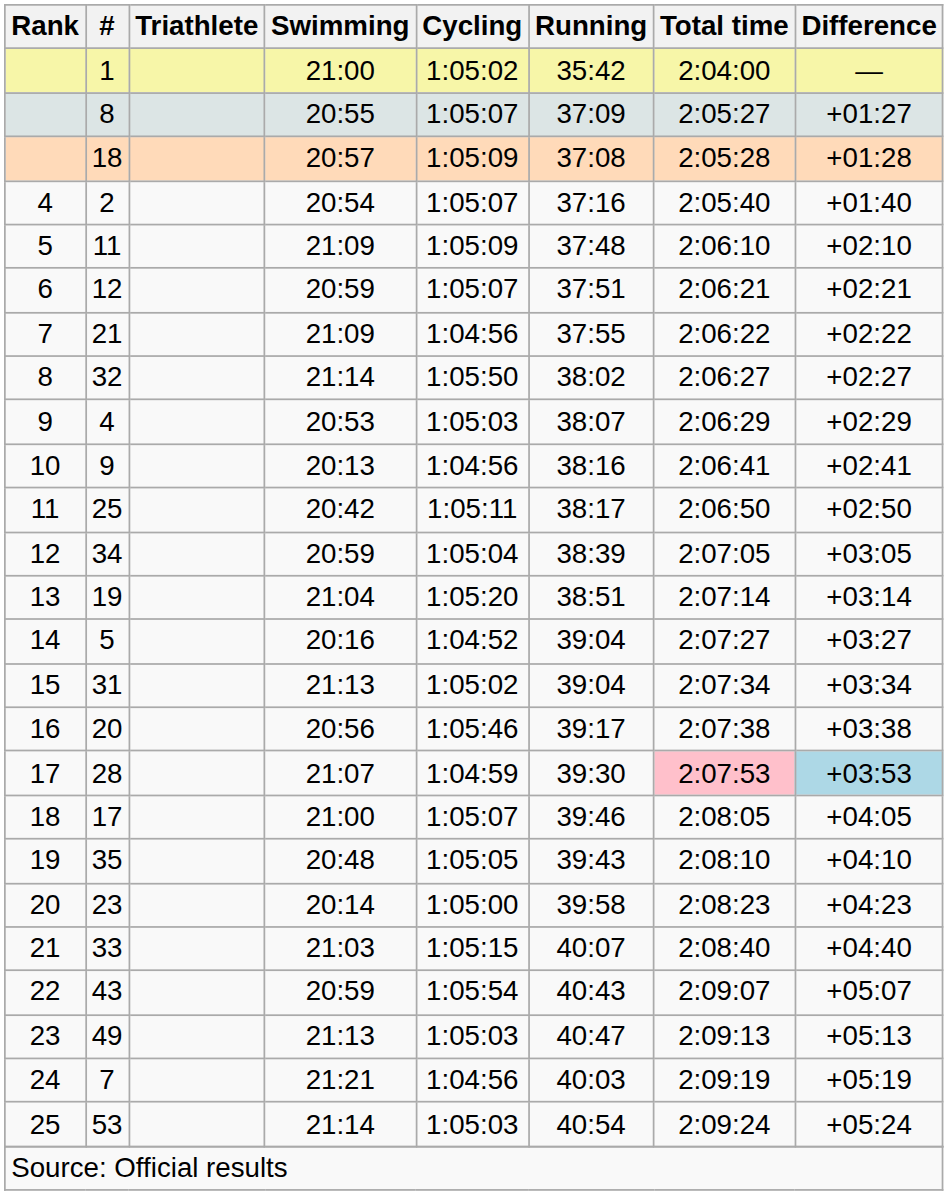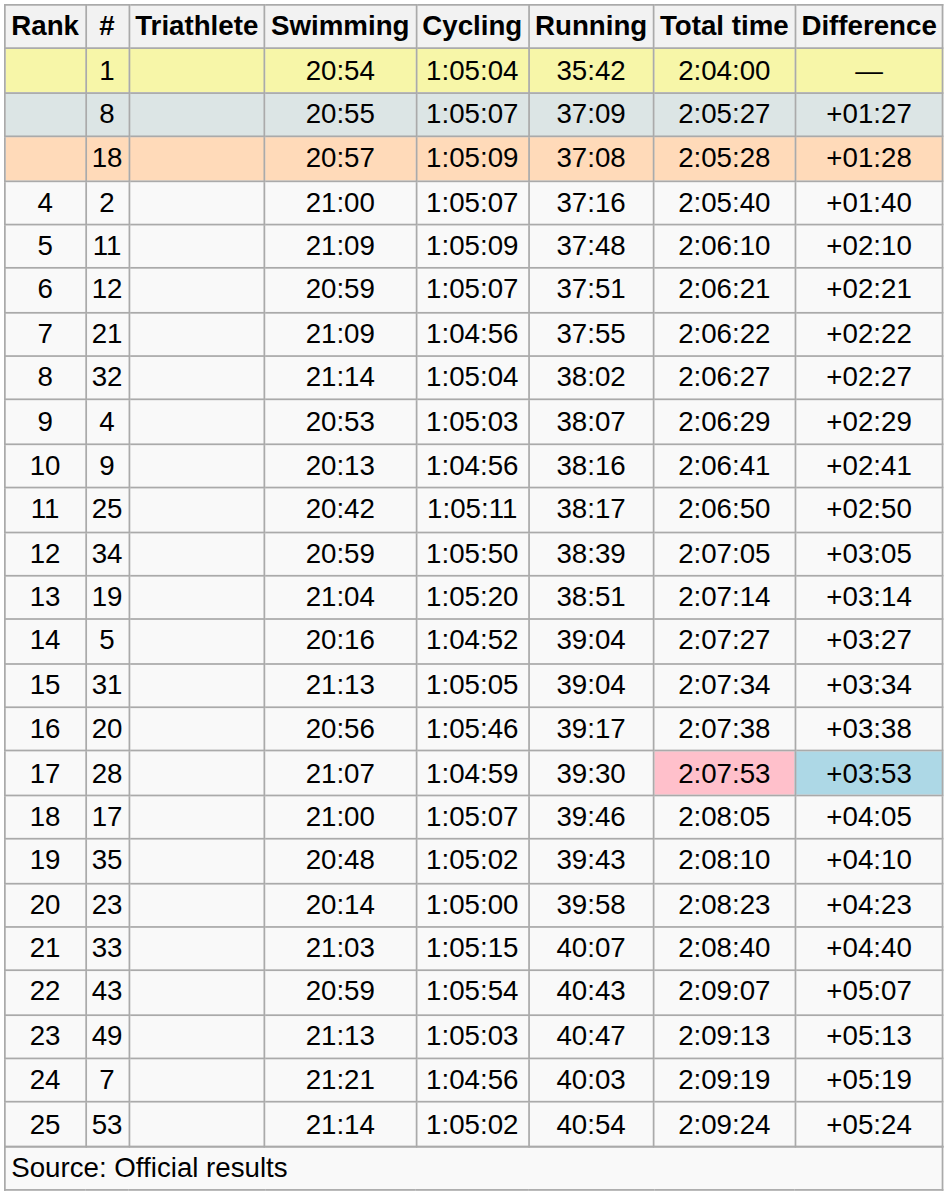(340, 70) 21:00 -> (340, 70) 20:54
(472, 70) 1:05:02 -> (472, 70) 1:05:04
(340, 202) 20:54 -> (340, 202) 21:00
(472, 377) 1:05:50 -> (472, 377) 1:05:04
(472, 553) 1:05:04 -> (472, 553) 1:05:50
(472, 684) 1:05:02 -> (472, 684) 1:05:05
(472, 860) 1:05:05 -> (472, 860) 1:05:02
(472, 1123) 1:05:03 -> (472, 1123) 1:05:02
